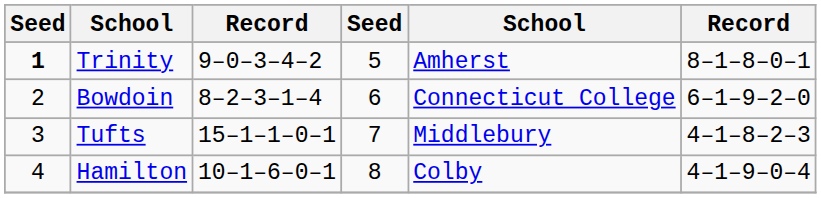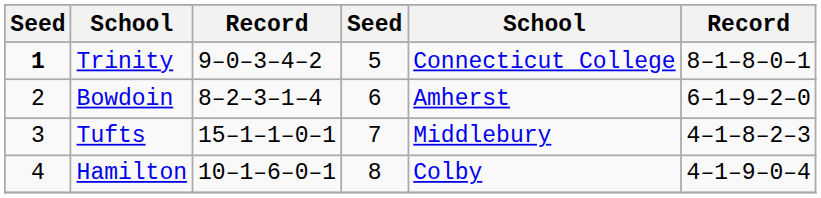(462, 61) Amherst -> (544, 61) Connecticut College
(544, 99) Connecticut College -> (462, 99) Amherst
